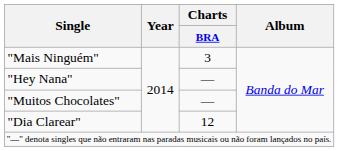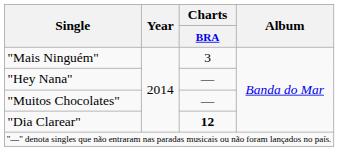(208, 121) normal -> (208, 121) bold
